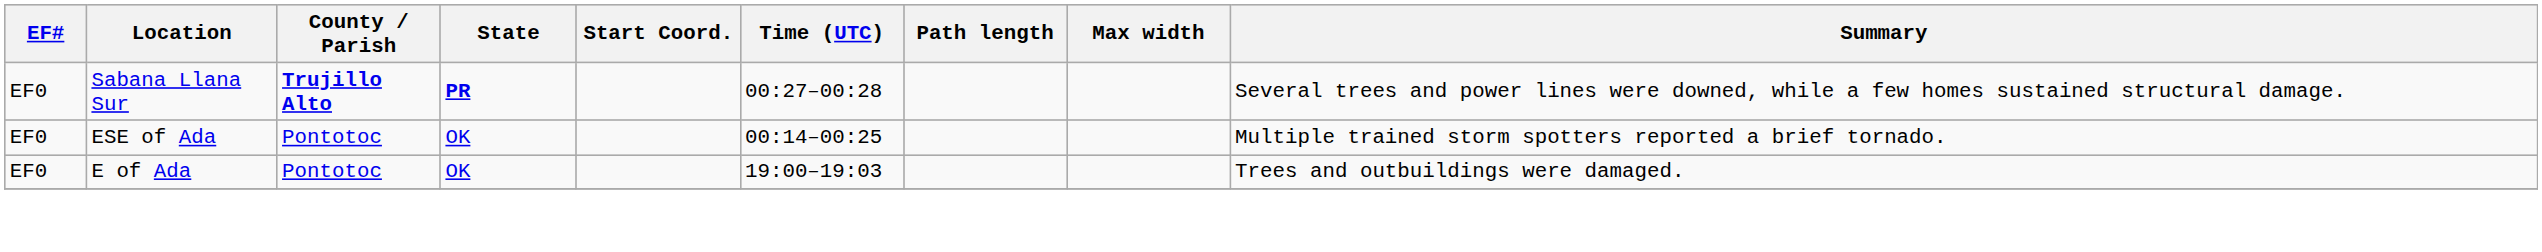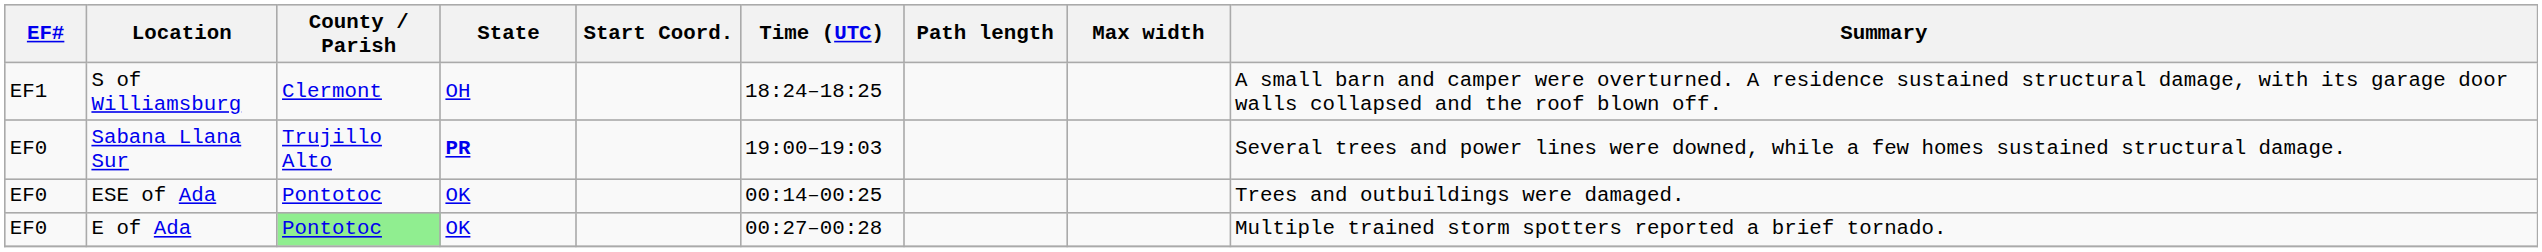+ row: (166, 92)
(332, 92) bold -> (332, 150) normal
(814, 92) 00:27–00:28 -> (814, 150) 19:00–19:03
(1591, 138) Multiple trained storm spotters reported a brief tornado. -> (1460, 195) Trees and outbuildings were damaged.
(332, 171) no background -> (332, 229) lightgreen background
(814, 171) 19:00–19:03 -> (814, 229) 00:27–00:28
(1460, 171) Trees and outbuildings were damaged. -> (1591, 229) Multiple trained storm spotters reported a brief tornado.
